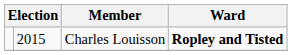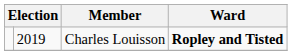(31, 38) 2015 -> (31, 38) 2019
